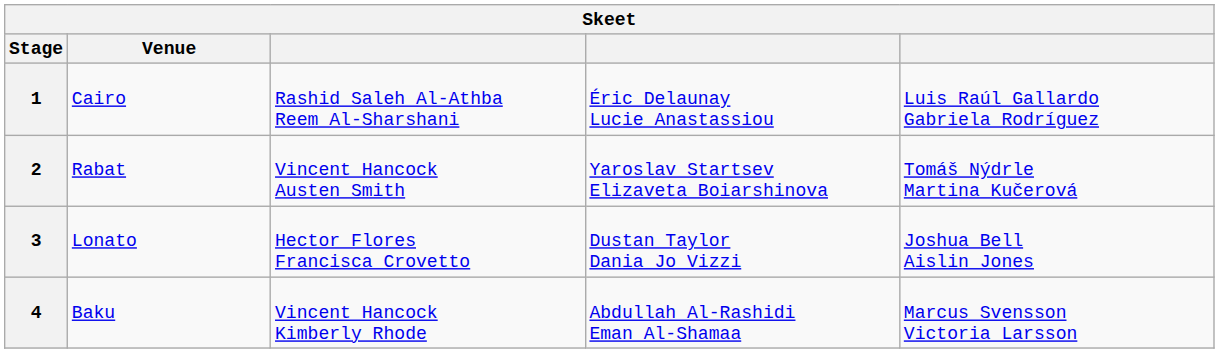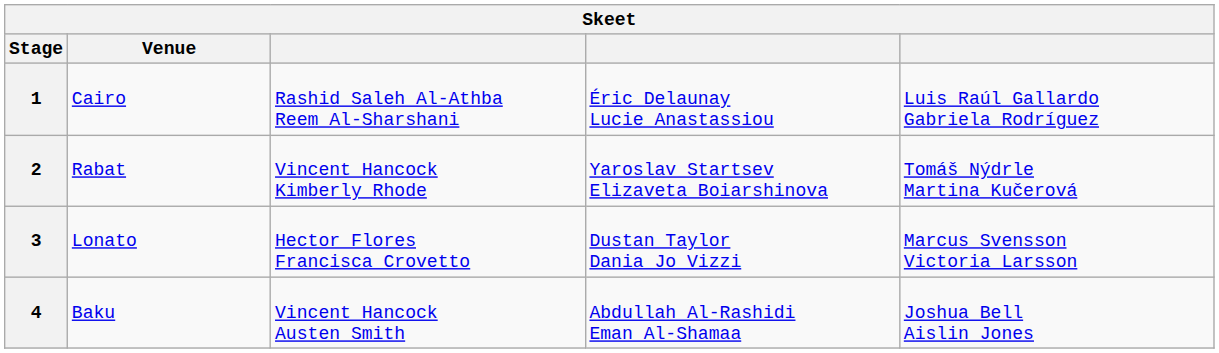(356, 181) Vincent Hancock Austen Smith -> (356, 181) Vincent Hancock Kimberly Rhode
(969, 252) Joshua Bell Aislin Jones -> (991, 252) Marcus Svensson Victoria Larsson
(356, 323) Vincent Hancock Kimberly Rhode -> (356, 323) Vincent Hancock Austen Smith
(991, 323) Marcus Svensson Victoria Larsson -> (969, 323) Joshua Bell Aislin Jones
